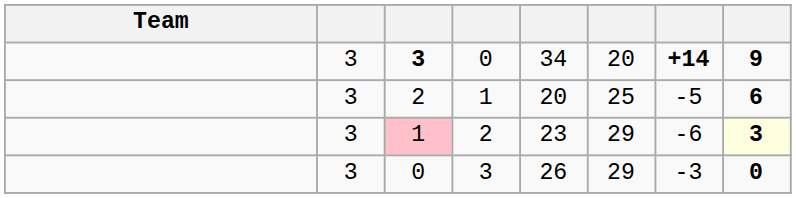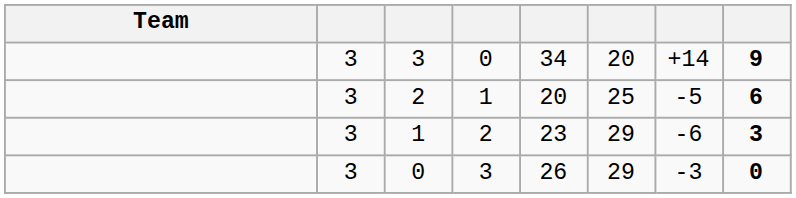(418, 62) bold -> (418, 62) normal
(688, 62) bold -> (688, 62) normal
(418, 136) pink background -> (418, 136) no background
(756, 136) lightyellow background -> (756, 136) no background
